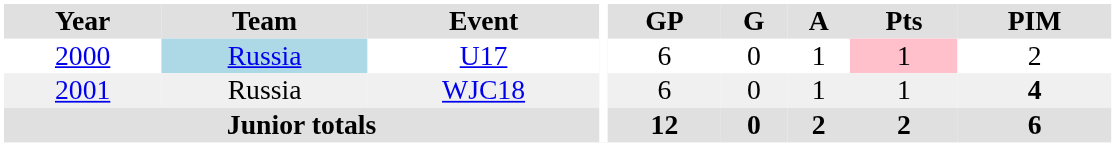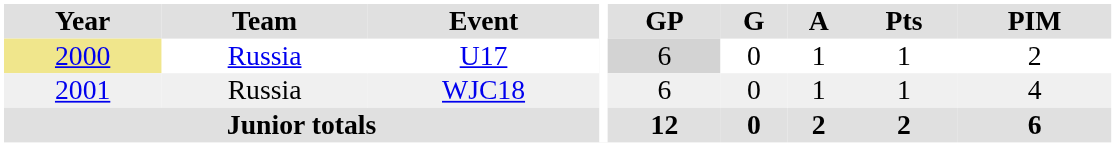(83, 55) no background -> (83, 55) khaki background
(265, 55) lightblue background -> (265, 55) no background
(664, 55) no background -> (664, 55) lightgrey background
(904, 55) pink background -> (904, 55) no background
(1035, 90) bold -> (1035, 90) normal
